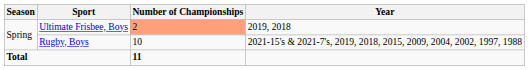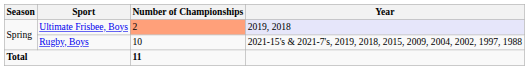(269, 27) no background -> (269, 27) lavender background
